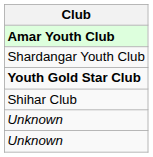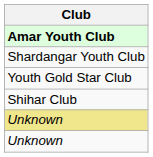(74, 78) bold -> (70, 78) normal
(35, 120) no background -> (35, 120) khaki background
